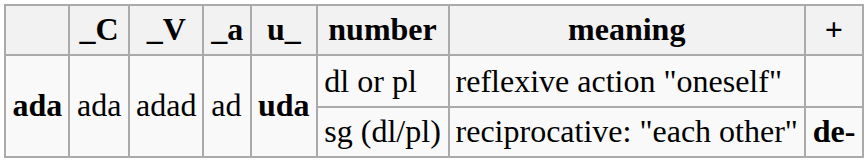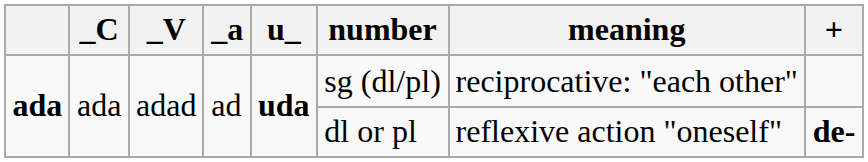(371, 80) dl or pl -> (383, 80) sg (dl/pl)
(619, 80) reflexive action "oneself" -> (627, 80) reciprocative: "each other"
(383, 131) sg (dl/pl) -> (371, 131) dl or pl
(627, 131) reciprocative: "each other" -> (619, 131) reflexive action "oneself"
